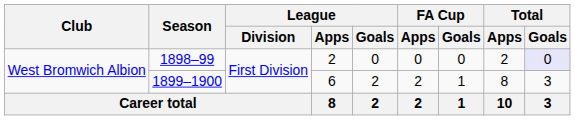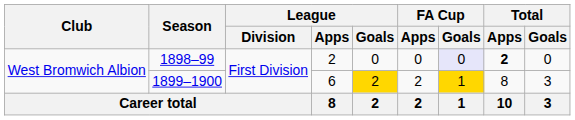(461, 59) no background -> (461, 59) lavender background
(504, 59) normal -> (504, 59) bold
(548, 59) lavender background -> (548, 59) no background
(375, 81) no background -> (375, 81) gold background
(461, 81) no background -> (461, 81) gold background
